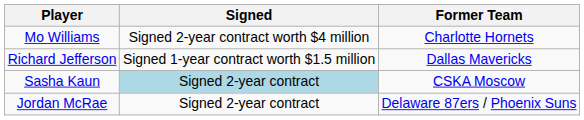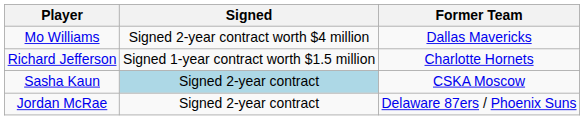(479, 37) Charlotte Hornets -> (479, 37) Dallas Mavericks
(479, 59) Dallas Mavericks -> (479, 59) Charlotte Hornets
